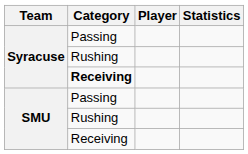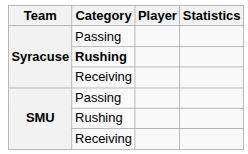(95, 56) normal -> (101, 56) bold
(101, 77) bold -> (104, 77) normal
